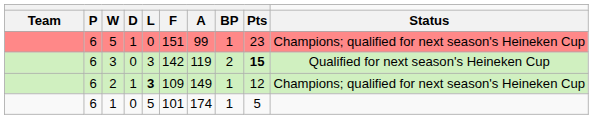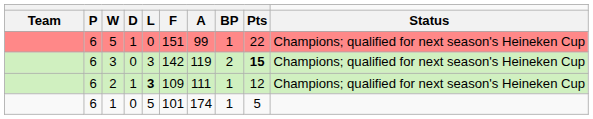(257, 41) 23 -> (257, 41) 22
(429, 62) Qualified for next season's Heineken Cup -> (429, 62) Champions; qualified for next season's Heineken Cup
(201, 83) 149 -> (201, 83) 111
